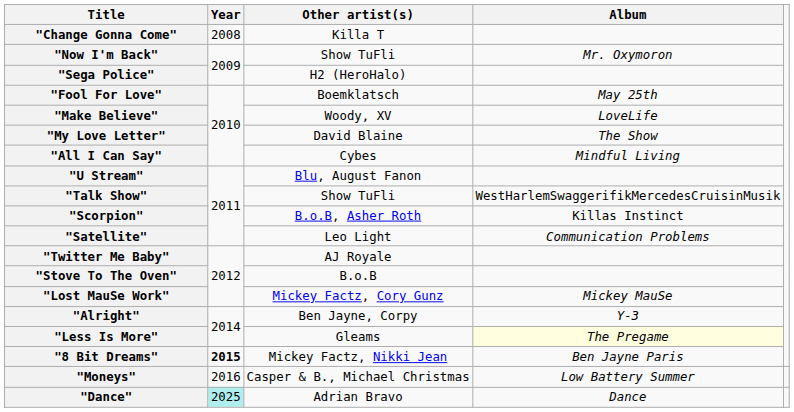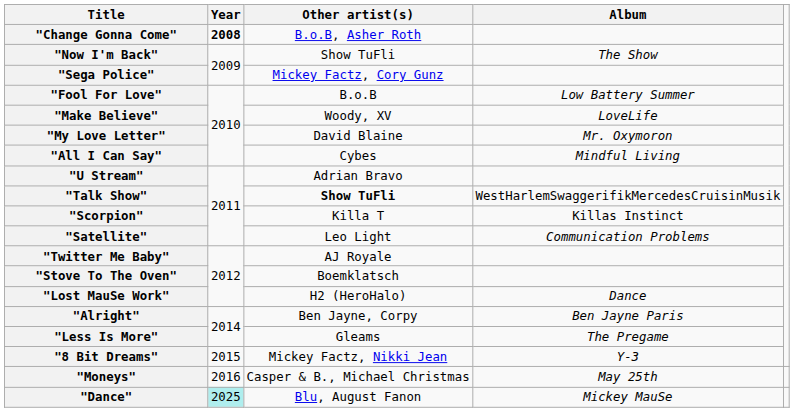(226, 35) normal -> (226, 35) bold
(358, 35) Killa T -> (358, 35) B.o.B, Asher Roth
(628, 55) Mr. Oxymoron -> (628, 55) The Show
(358, 75) H2 (HeroHalo) -> (358, 75) Mickey Factz, Cory Gunz
(358, 95) Boemklatsch -> (358, 95) B.o.B
(628, 95) May 25th -> (628, 95) Low Battery Summer
(628, 135) The Show -> (628, 135) Mr. Oxymoron
(358, 176) Blu, August Fanon -> (358, 176) Adrian Bravo
(358, 196) normal -> (358, 196) bold
(358, 216) B.o.B, Asher Roth -> (358, 216) Killa T
(358, 276) B.o.B -> (358, 276) Boemklatsch
(358, 296) Mickey Factz, Cory Gunz -> (358, 296) H2 (HeroHalo)
(628, 296) Mickey MauSe -> (628, 296) Dance
(628, 316) Y-3 -> (628, 316) Ben Jayne Paris
(628, 337) lightyellow background -> (628, 337) no background
(226, 357) bold -> (226, 357) normal
(628, 357) Ben Jayne Paris -> (628, 357) Y-3
(628, 377) Low Battery Summer -> (628, 377) May 25th
(358, 397) Adrian Bravo -> (358, 397) Blu, August Fanon
(628, 397) Dance -> (628, 397) Mickey MauSe
